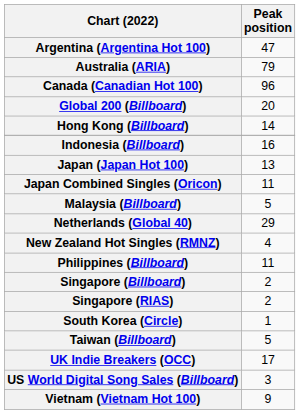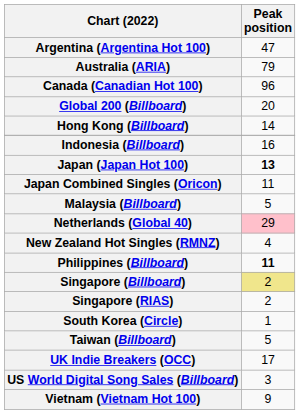(268, 164) normal -> (268, 164) bold
(268, 223) no background -> (268, 223) pink background
(268, 262) normal -> (268, 262) bold
(268, 282) no background -> (268, 282) khaki background
